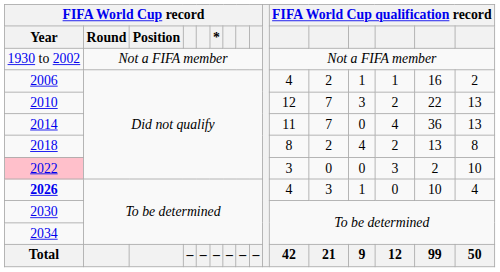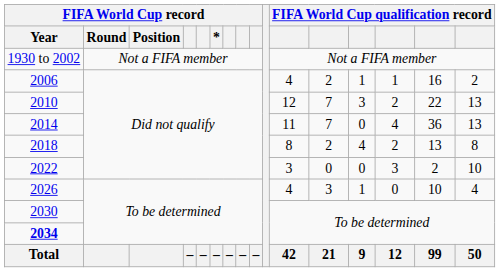(44, 168) pink background -> (44, 168) no background
(44, 189) bold -> (44, 189) normal
(44, 233) normal -> (44, 233) bold
